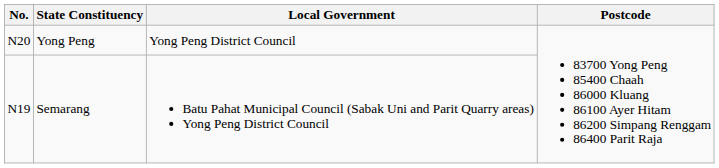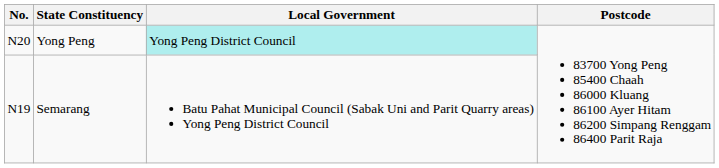(222, 40) no background -> (222, 40) paleturquoise background
